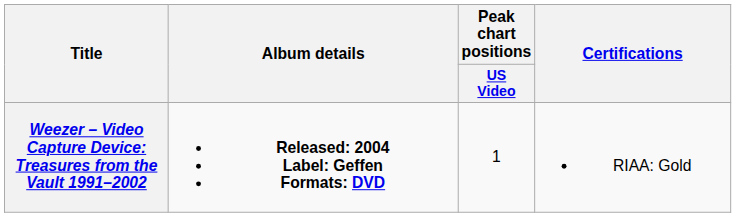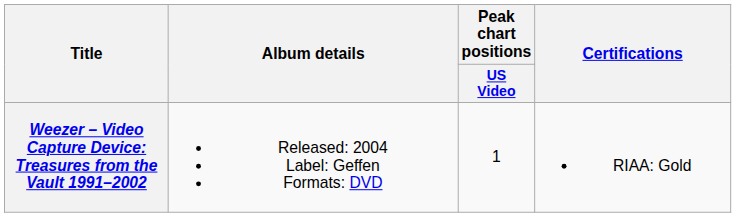(313, 166) bold -> (313, 166) normal
